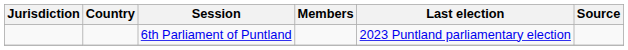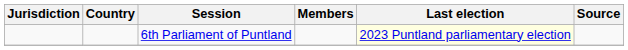(465, 34) no background -> (465, 34) lightyellow background
